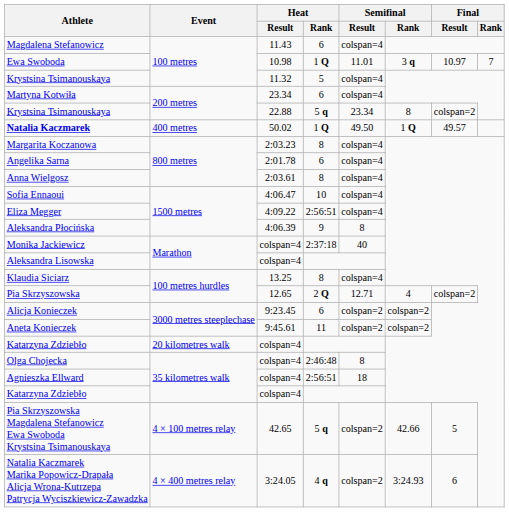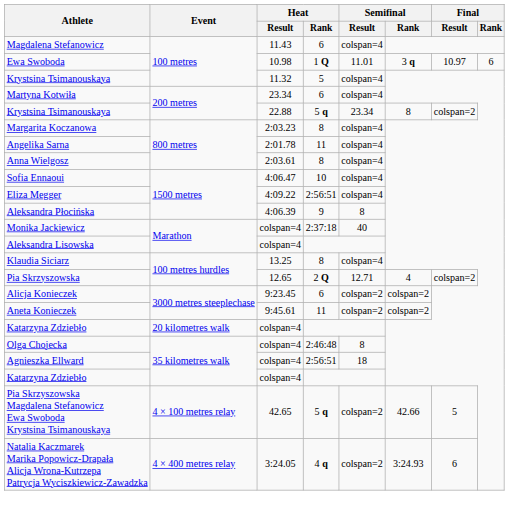(491, 62) 7 -> (491, 62) 6
- row: (48, 128)
(321, 161) 6 -> (321, 145) 11
